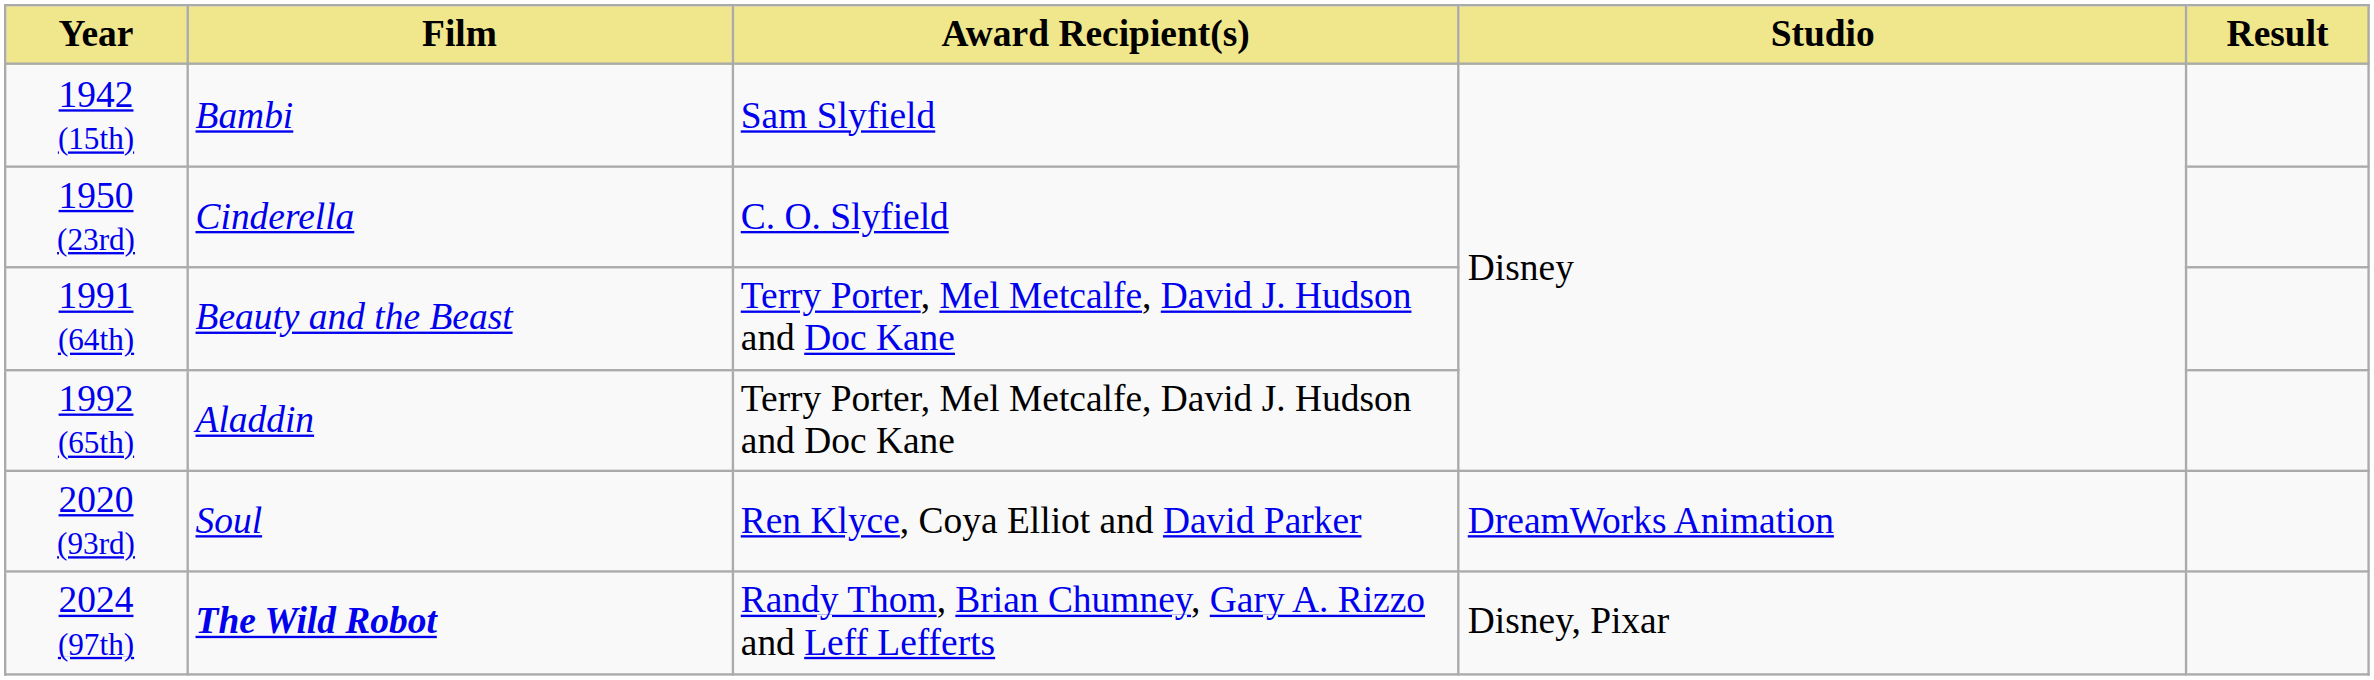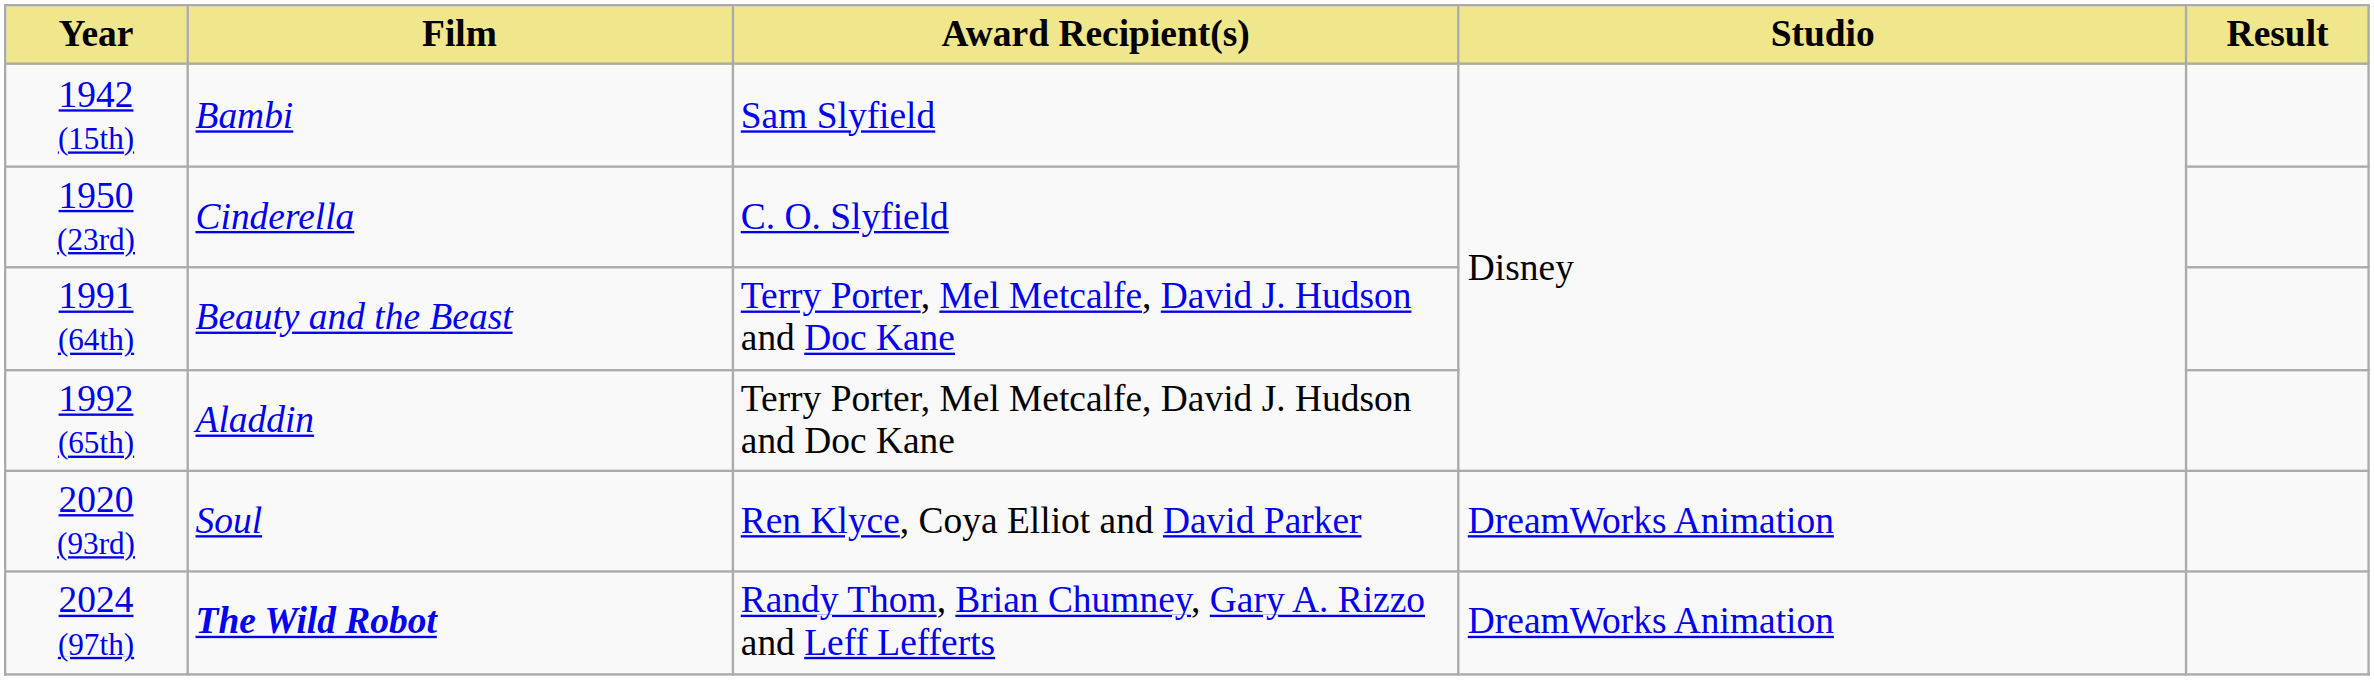(1568, 622) Disney, Pixar -> (1651, 622) DreamWorks Animation
